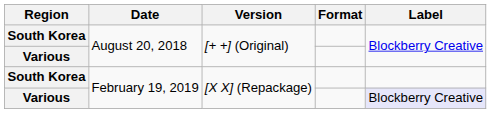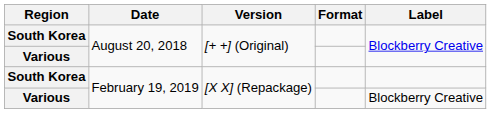(426, 98) lavender background -> (426, 98) no background
